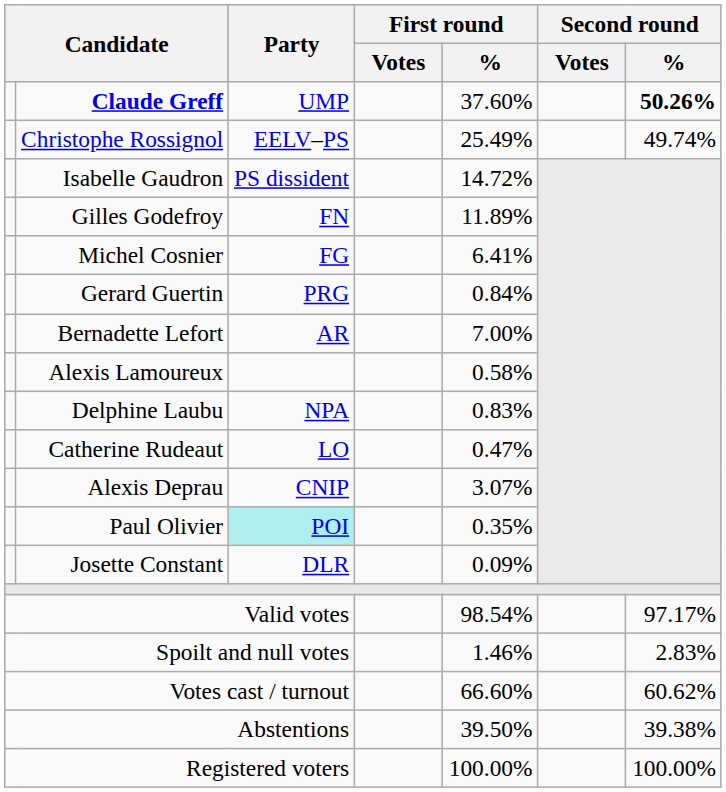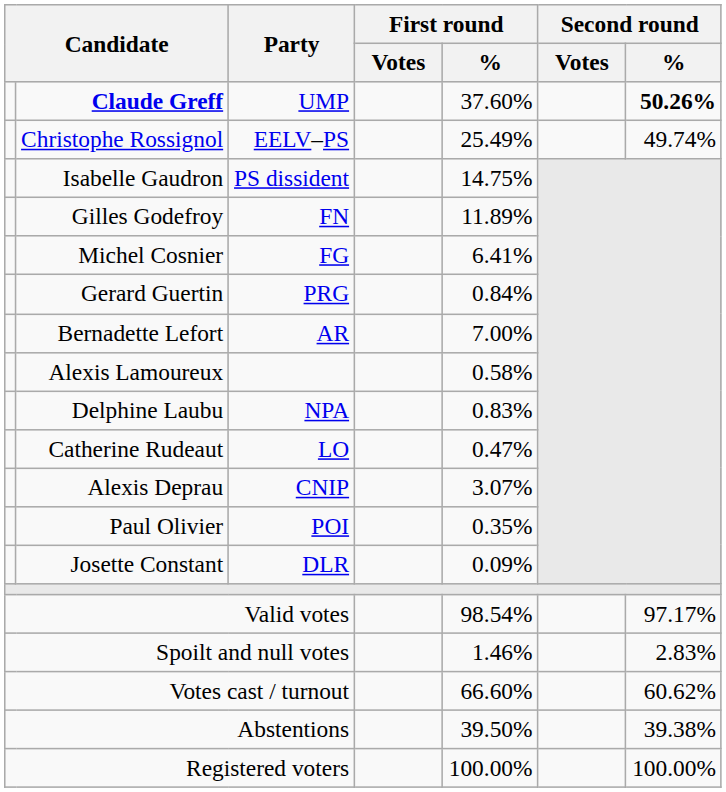(496, 178) 14.72% -> (496, 178) 14.75%
(330, 525) paleturquoise background -> (330, 525) no background
